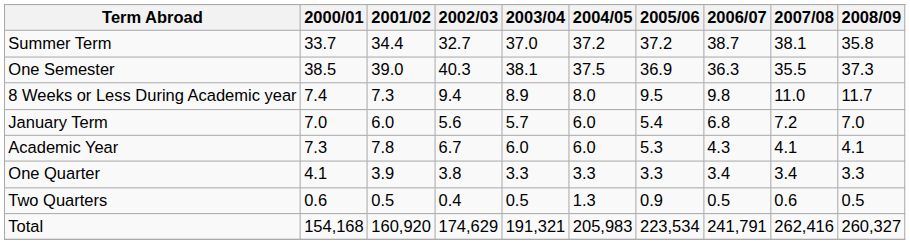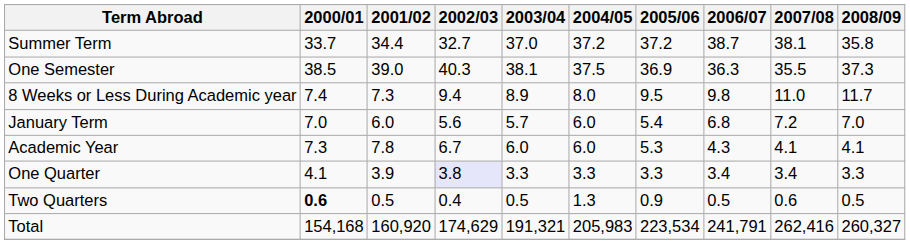(450, 174) no background -> (450, 174) lavender background
(316, 200) normal -> (316, 200) bold
